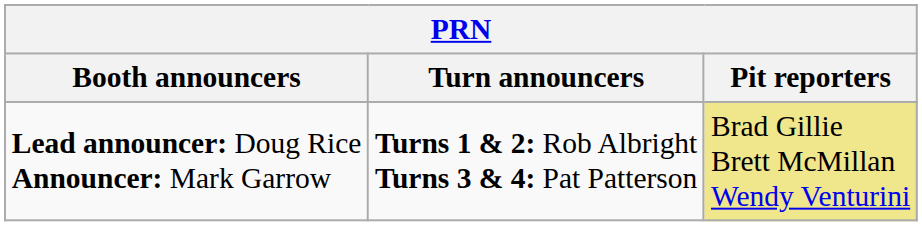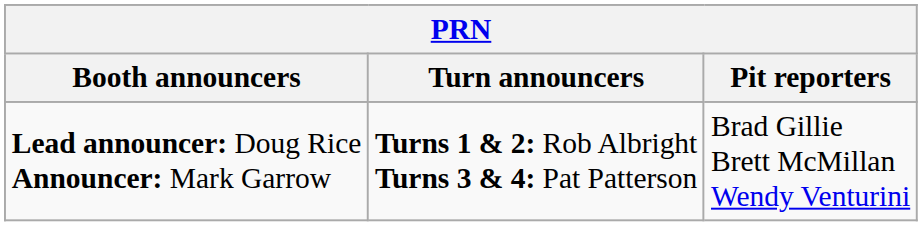(811, 161) khaki background -> (811, 161) no background
